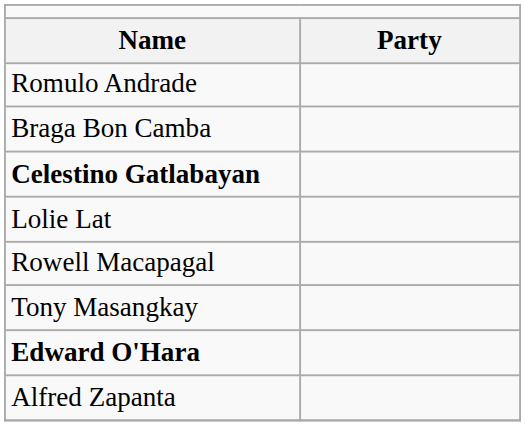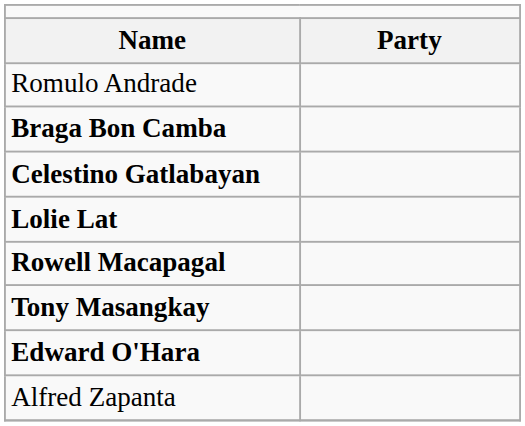(111, 129) normal -> (119, 129) bold
(61, 218) normal -> (64, 218) bold
(113, 263) normal -> (118, 263) bold
(105, 307) normal -> (110, 307) bold
